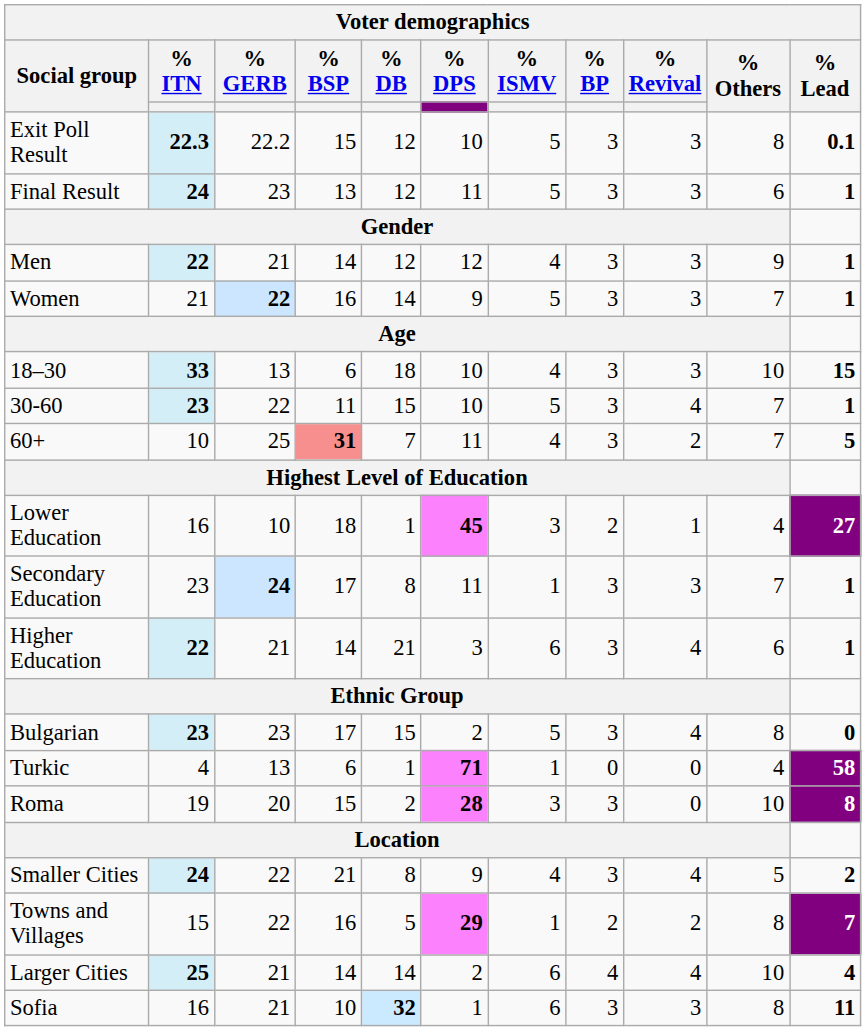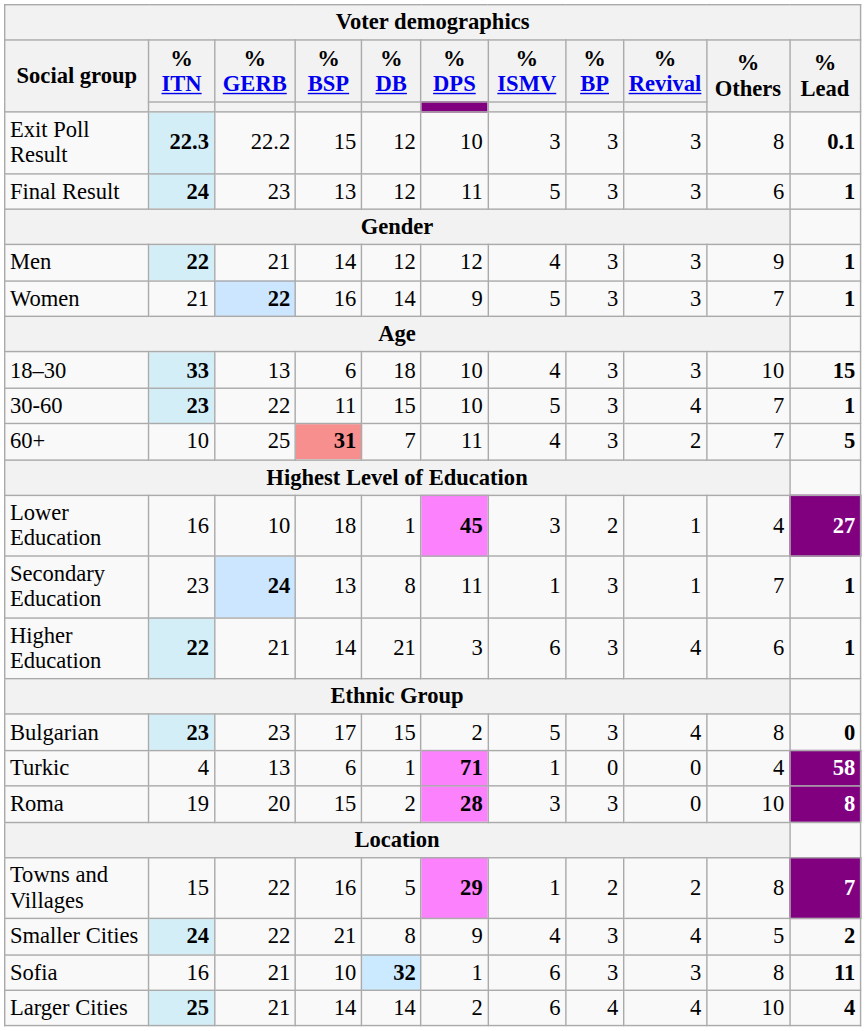(555, 142) 5 -> (555, 142) 3
(345, 586) 17 -> (345, 586) 13
(696, 586) 3 -> (696, 586) 1
rows swapped: (59, 923) <-> (74, 875)
rows swapped: (69, 972) <-> (34, 1007)
